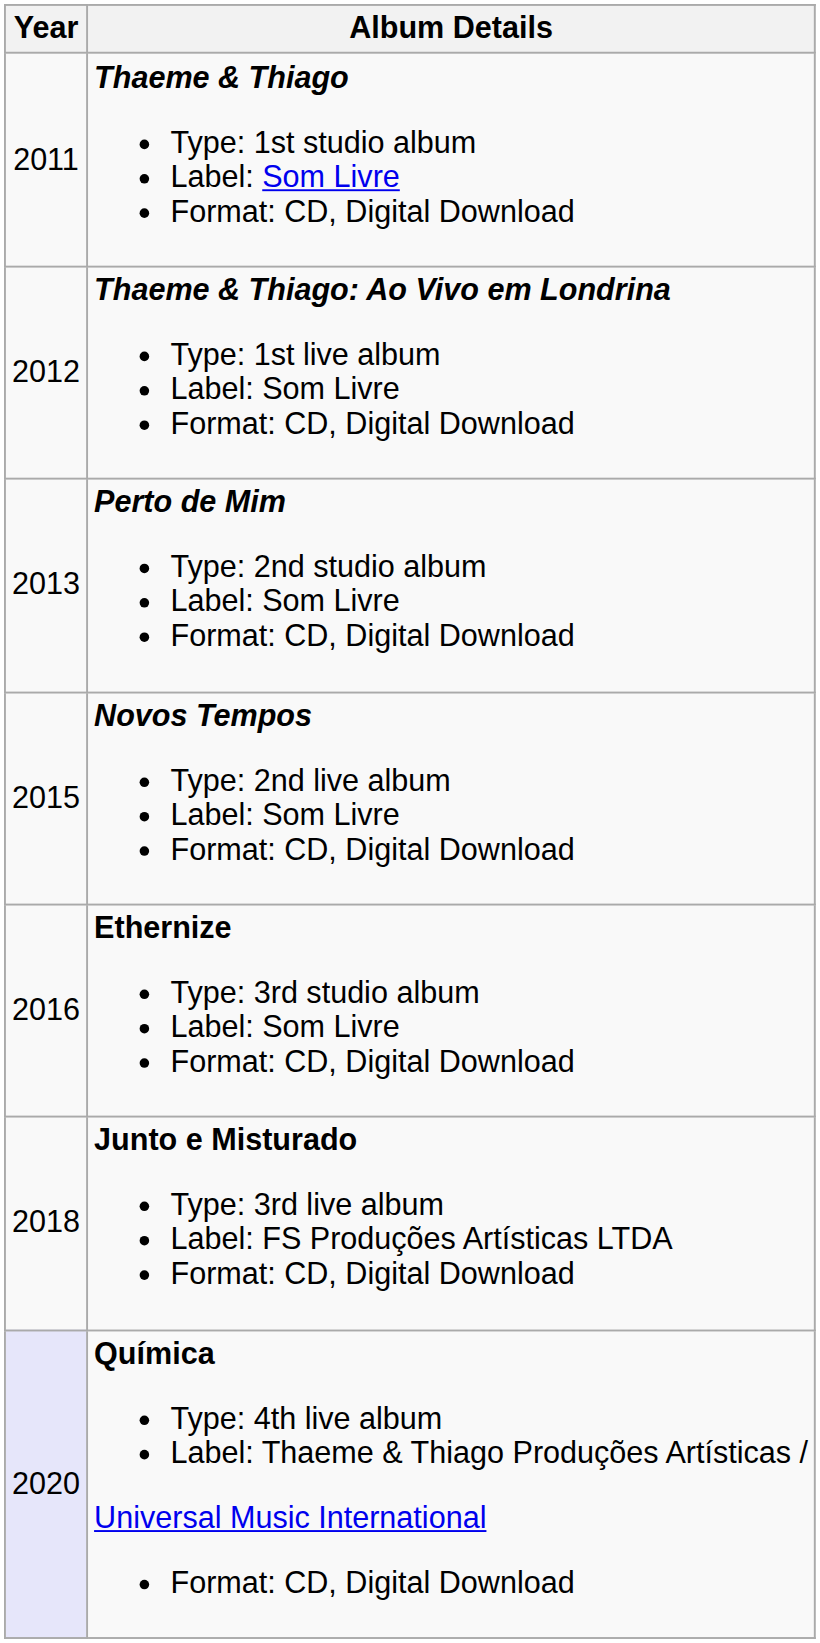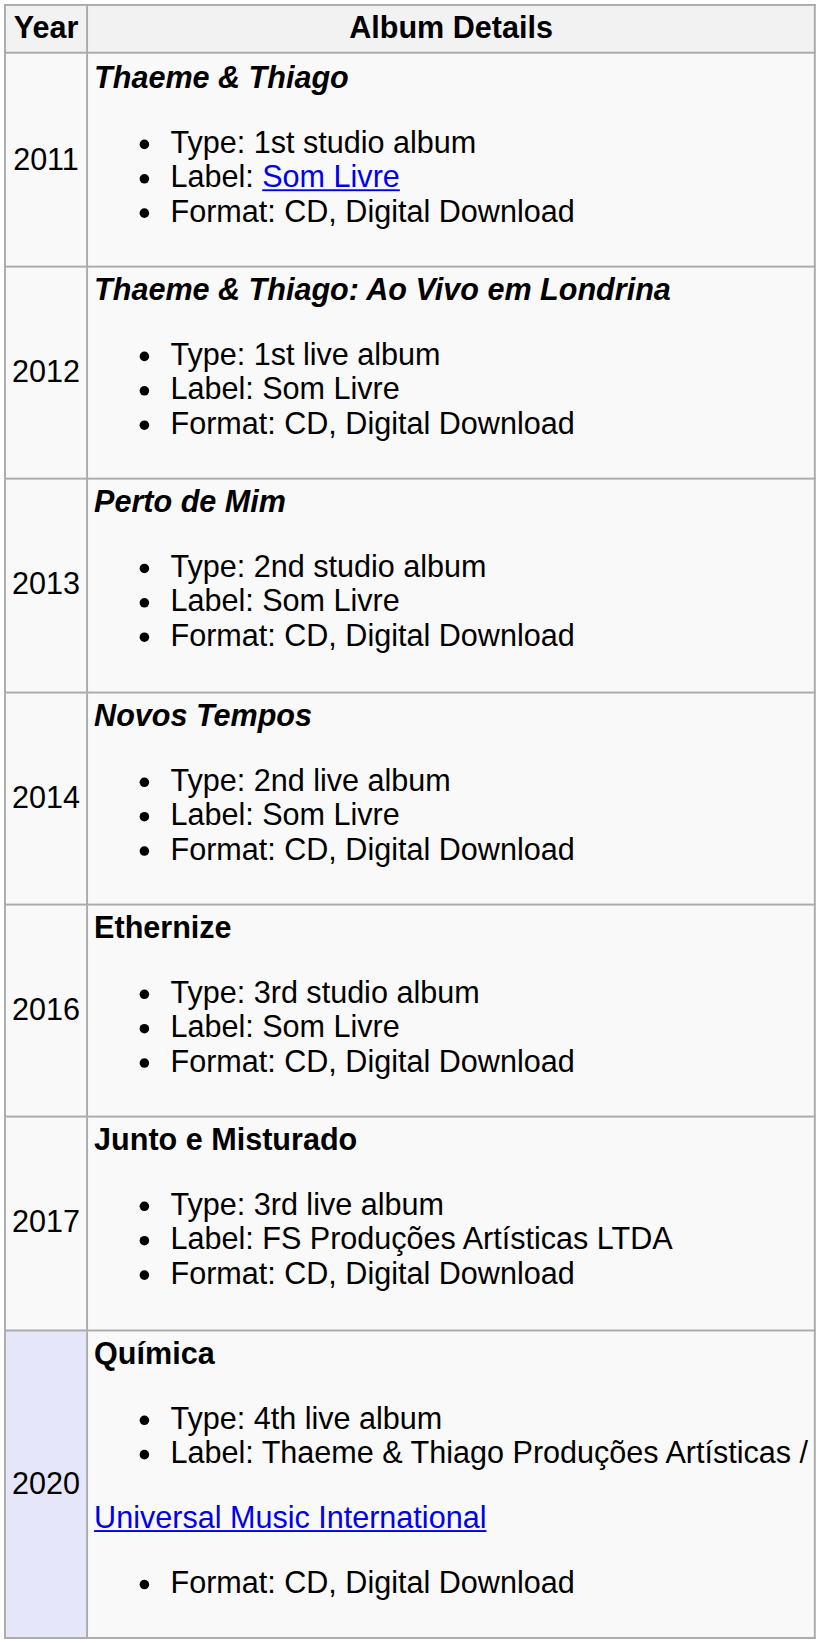(46, 797) 2015 -> (46, 797) 2014
(46, 1222) 2018 -> (46, 1222) 2017
